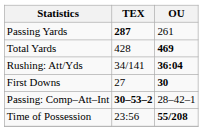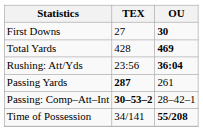rows swapped: (34, 83) <-> (37, 31)
(129, 65) 34/141 -> (127, 65) 23:56
(127, 117) 23:56 -> (129, 117) 34/141
